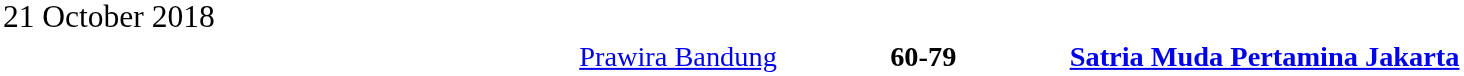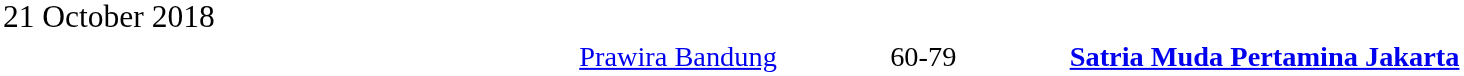(923, 56) bold -> (923, 56) normal
